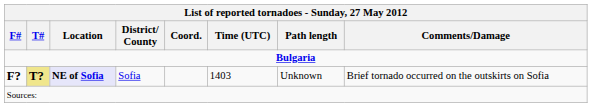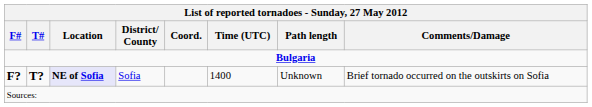(36, 76) khaki background -> (36, 76) no background
(220, 76) 1403 -> (220, 76) 1400
